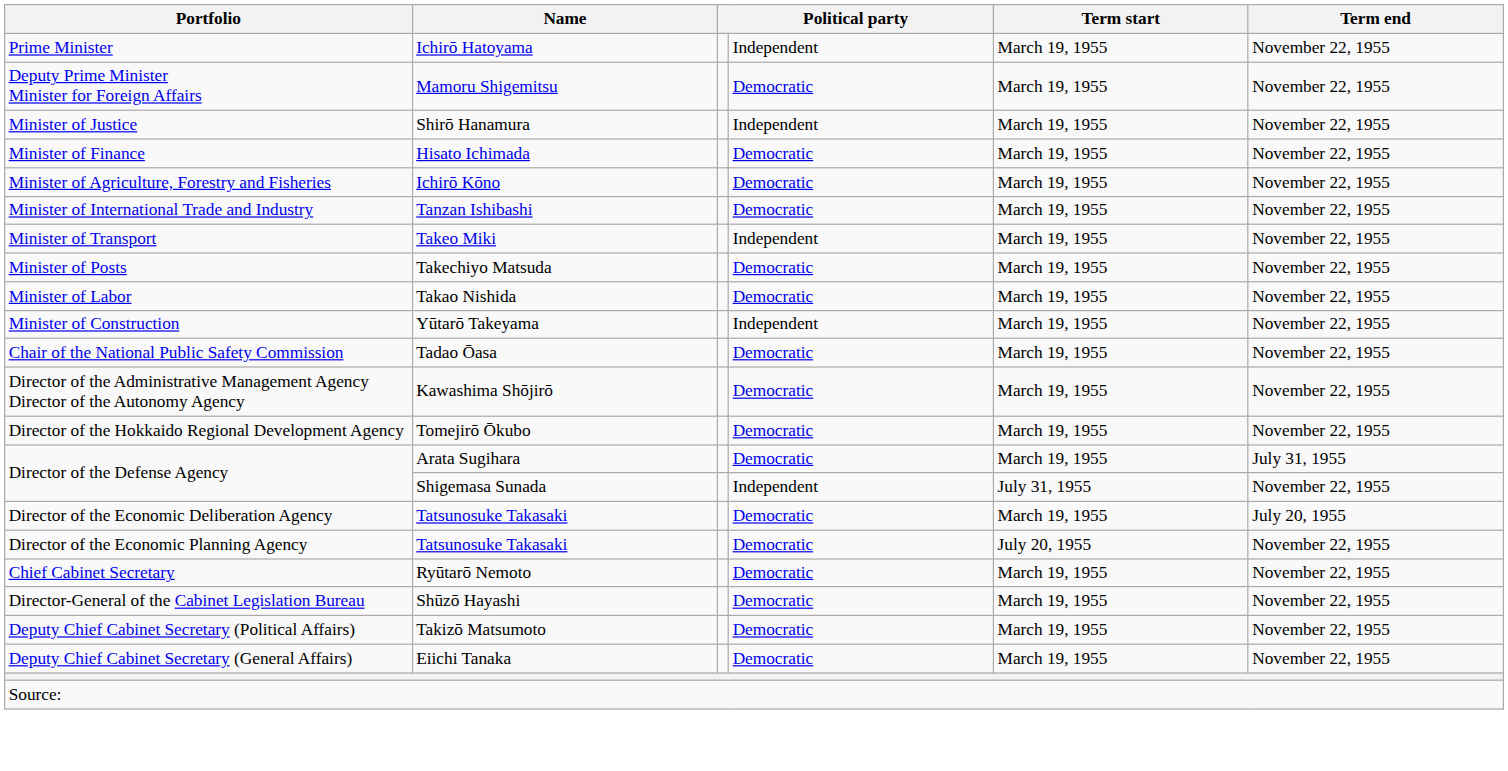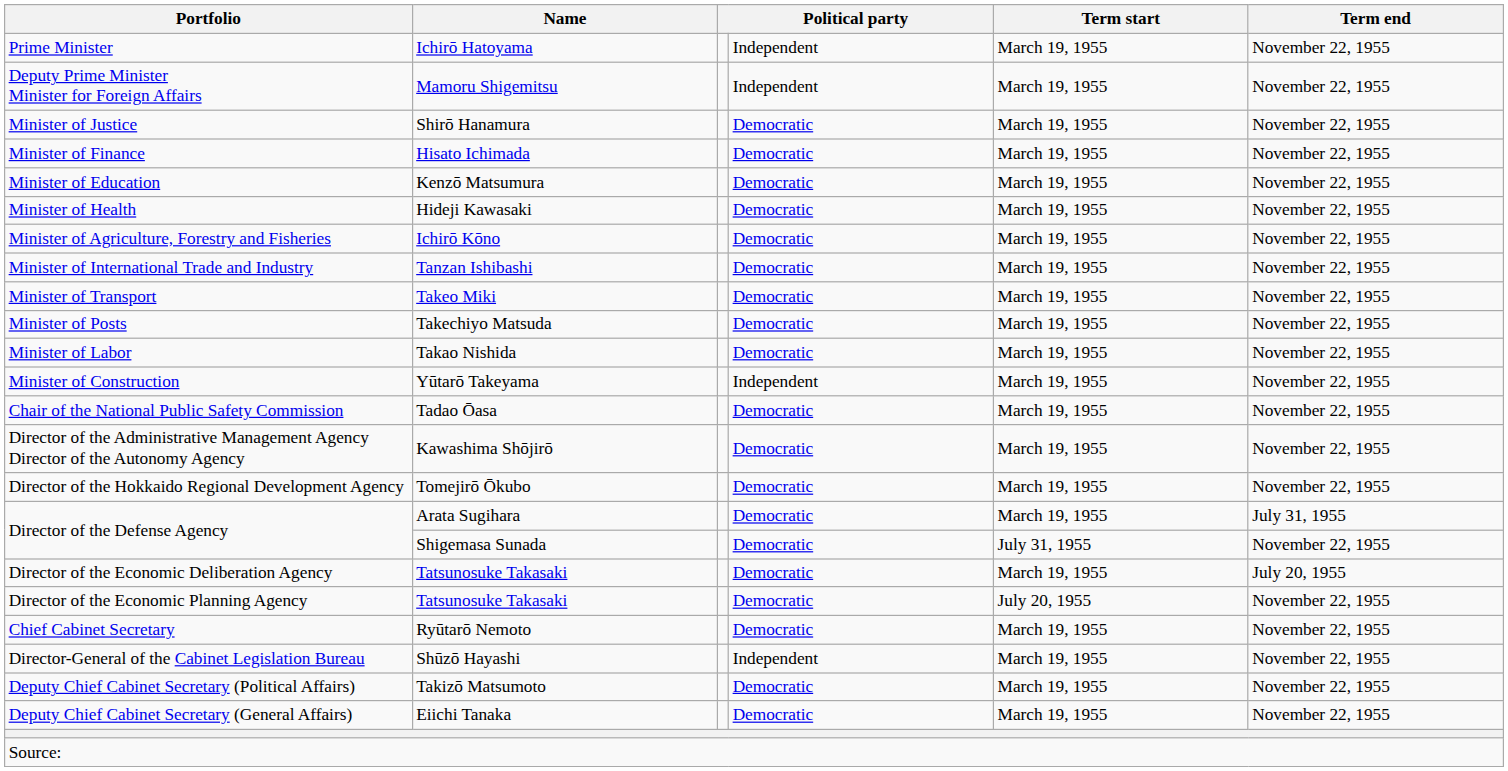(773, 86) Democratic -> (775, 86) Independent
(775, 125) Independent -> (773, 125) Democratic
+ row: (84, 182)
+ row: (72, 210)
(775, 239) Independent -> (773, 296) Democratic
(775, 487) Independent -> (773, 544) Democratic
(773, 601) Democratic -> (775, 658) Independent
